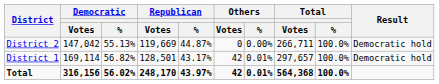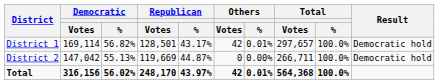rows swapped: (33, 58) <-> (33, 44)
